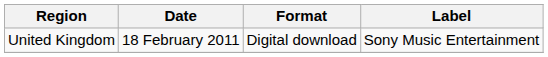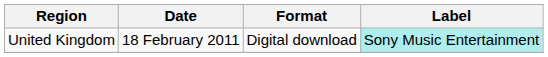(451, 40) no background -> (451, 40) paleturquoise background
